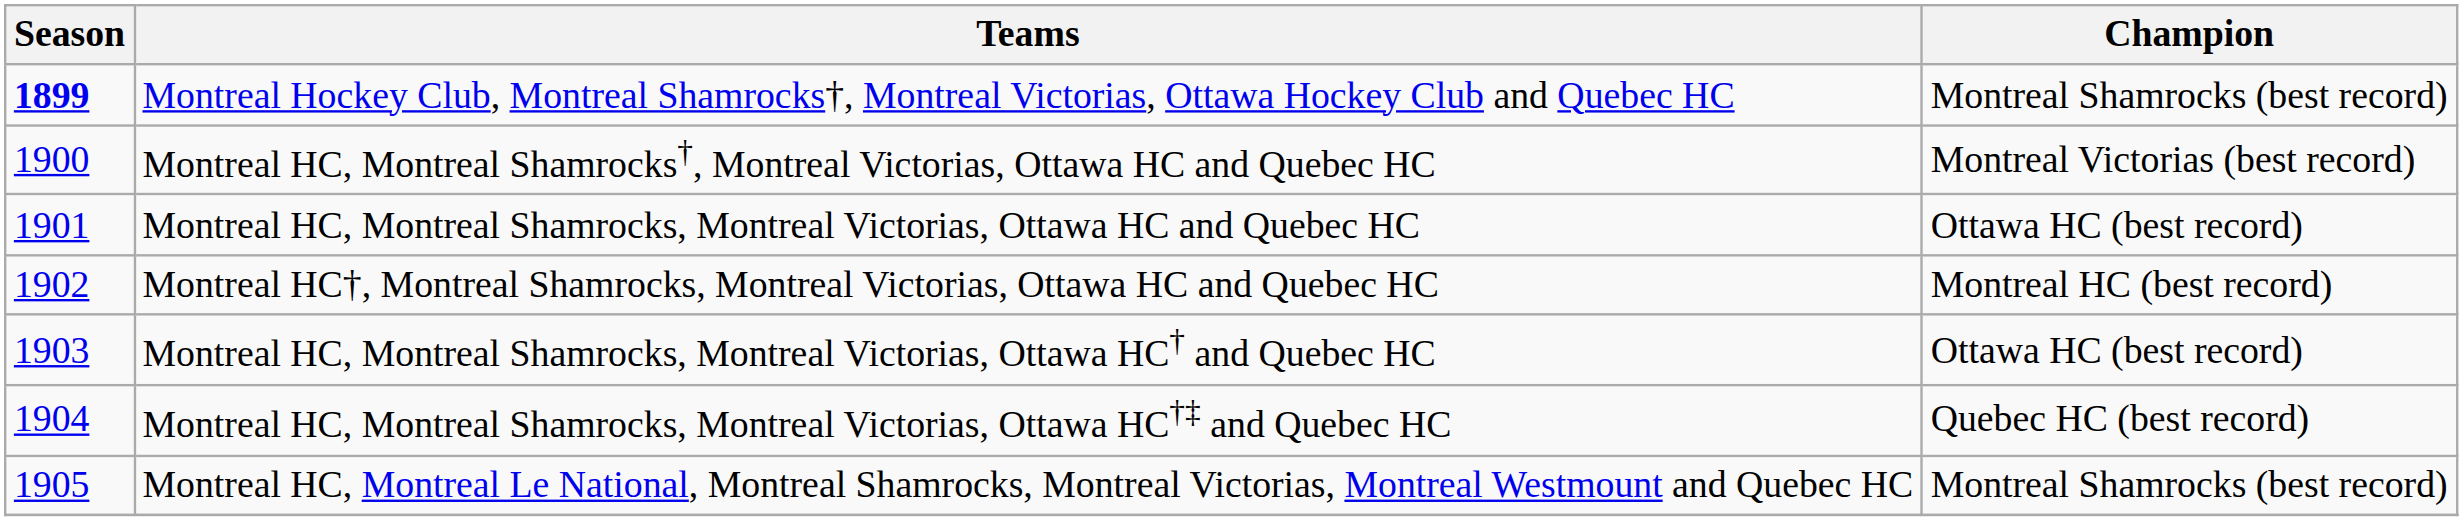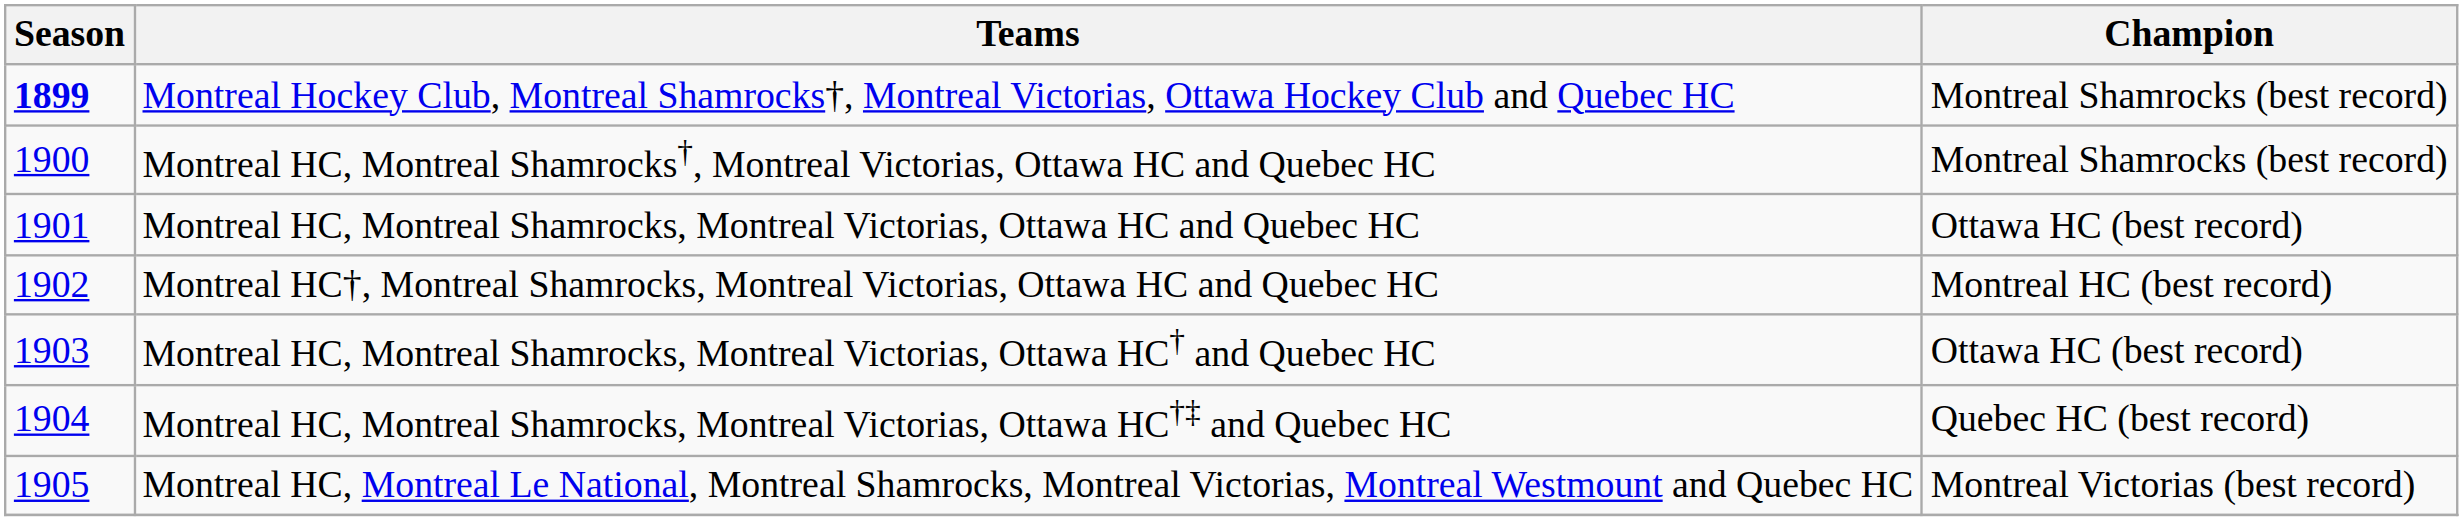(2173, 159) Montreal Victorias (best record) -> (2189, 159) Montreal Shamrocks (best record)
(2189, 484) Montreal Shamrocks (best record) -> (2173, 484) Montreal Victorias (best record)
